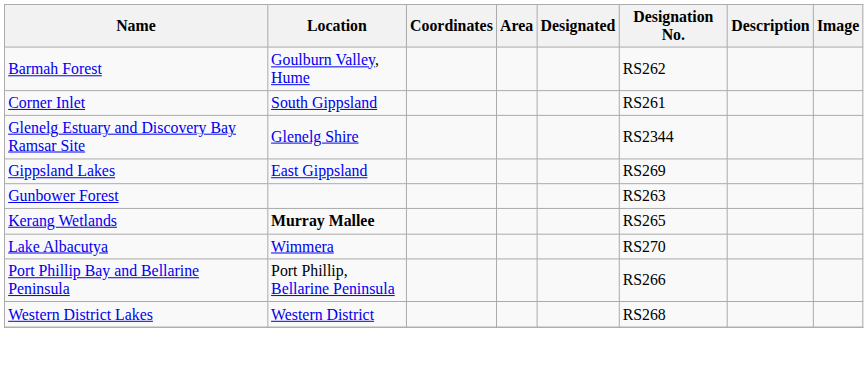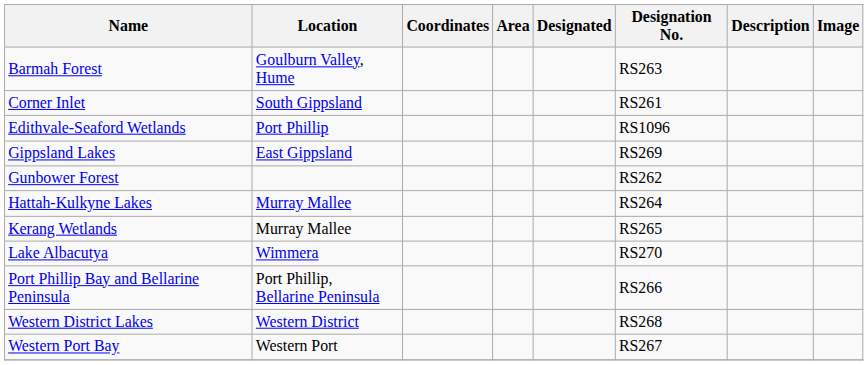(644, 68) RS262 -> (641, 68) RS263
- row: (122, 136)
+ row: (97, 128)
(644, 196) RS263 -> (641, 178) RS262
+ row: (80, 203)
(323, 221) bold -> (304, 228) normal
+ row: (64, 346)
